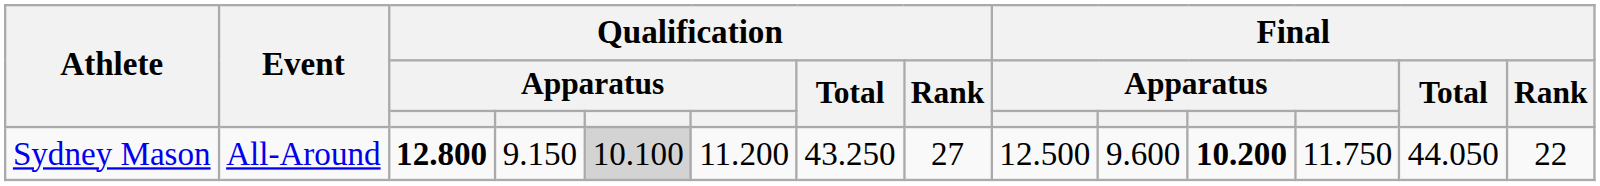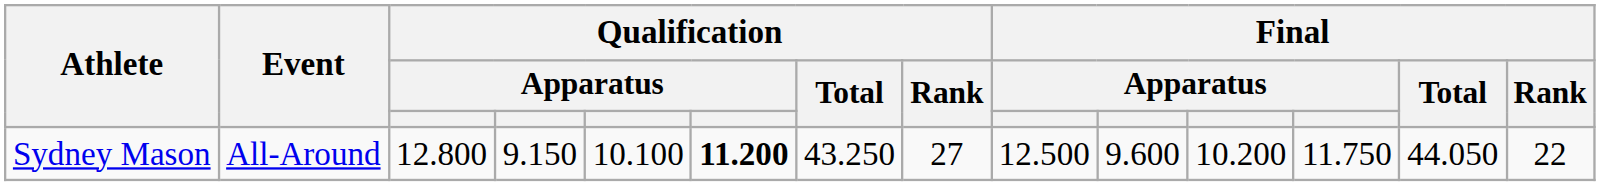(442, 153) bold -> (442, 153) normal
(638, 153) lightgrey background -> (638, 153) no background
(744, 153) normal -> (744, 153) bold
(1241, 153) bold -> (1241, 153) normal
